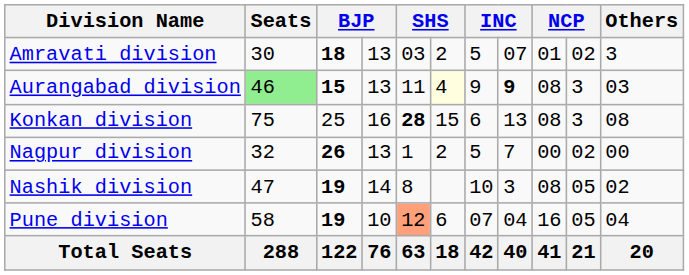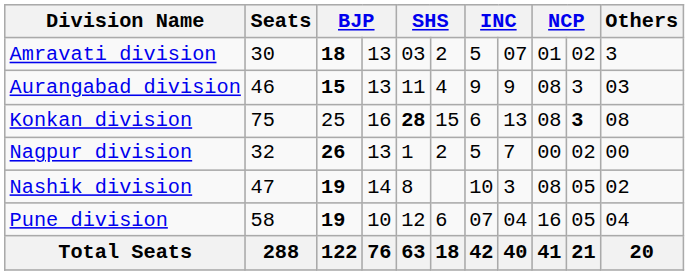(263, 87) lightgreen background -> (263, 87) no background
(441, 87) lightyellow background -> (441, 87) no background
(509, 87) bold -> (509, 87) normal
(577, 120) normal -> (577, 120) bold
(413, 220) lightsalmon background -> (413, 220) no background
